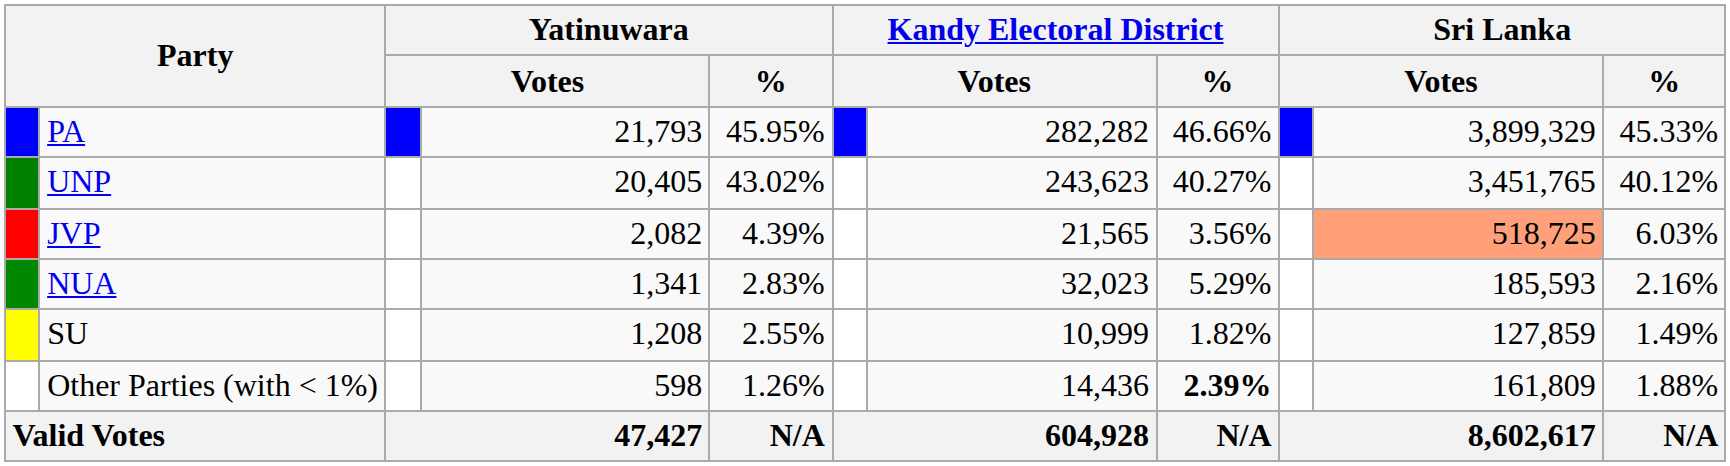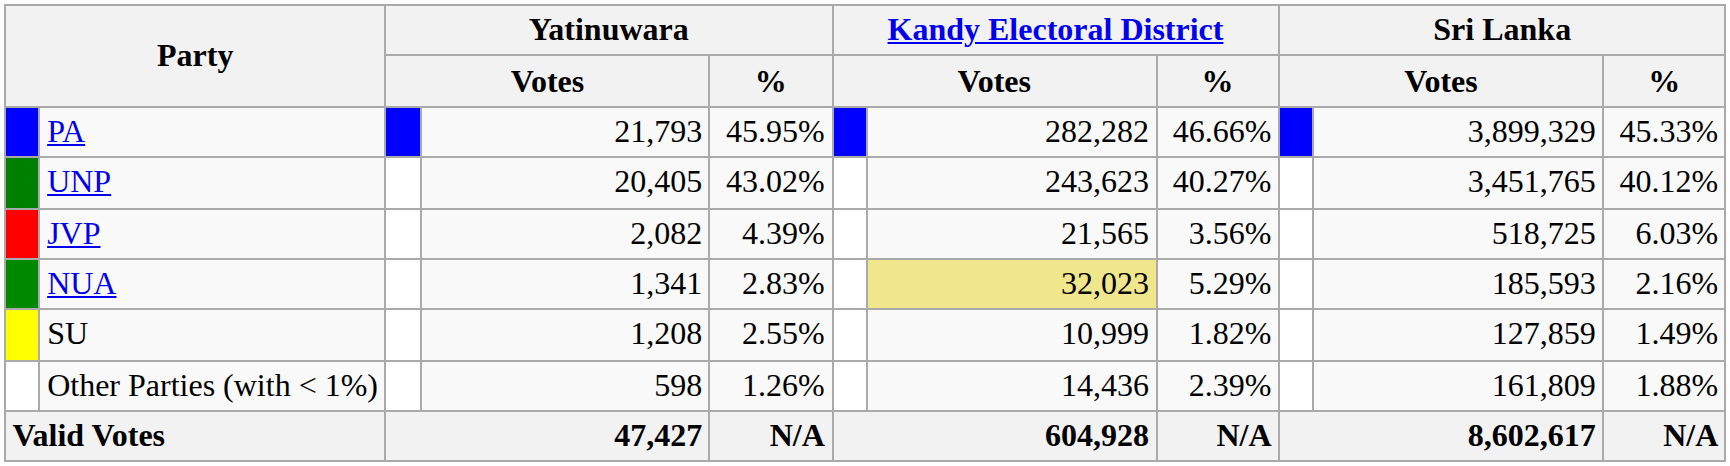(1544, 232) lightsalmon background -> (1544, 232) no background
(1105, 283) no background -> (1105, 283) khaki background
(1228, 385) bold -> (1230, 385) normal
